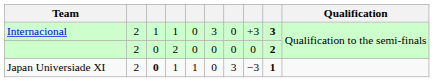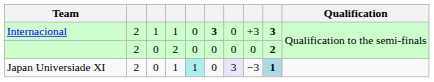(214, 31) normal -> (214, 31) bold
(156, 67) bold -> (156, 67) normal
(195, 67) no background -> (195, 67) paleturquoise background
(234, 67) no background -> (234, 67) lavender background
(273, 67) no background -> (273, 67) lightblue background
